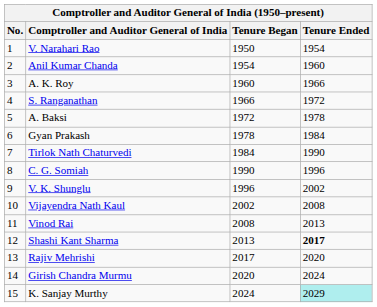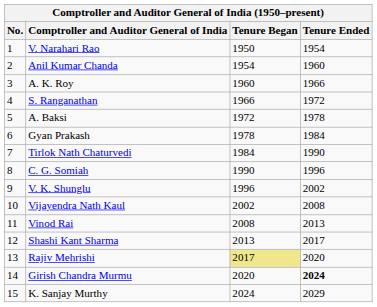(314, 240) bold -> (314, 240) normal
(243, 258) no background -> (243, 258) khaki background
(314, 275) normal -> (314, 275) bold
(314, 293) paleturquoise background -> (314, 293) no background
